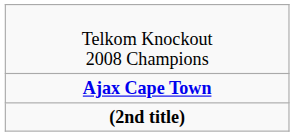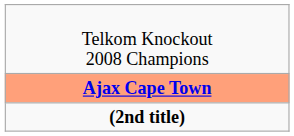(147, 88) no background -> (147, 88) lightsalmon background
